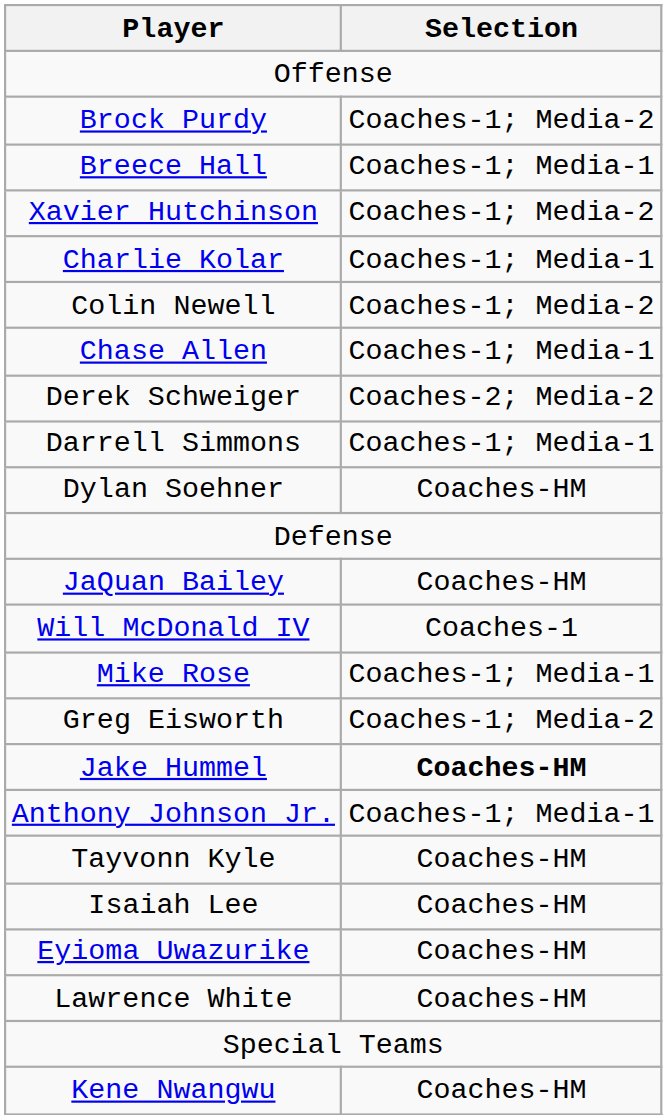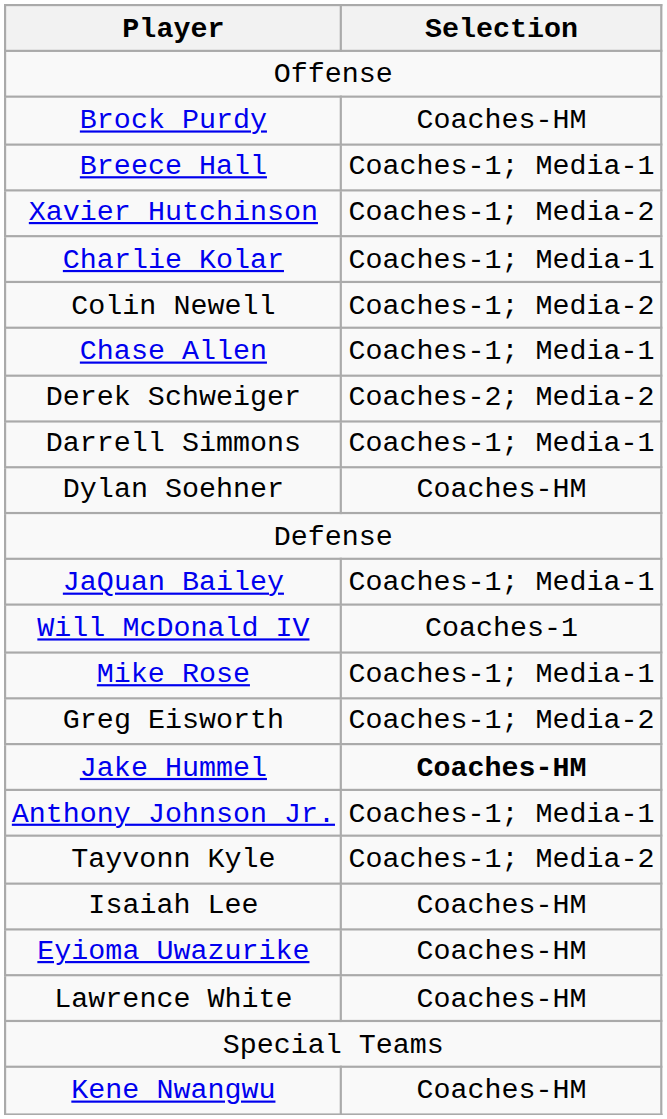(502, 121) Coaches-1; Media-2 -> (502, 121) Coaches-HM
(502, 582) Coaches-HM -> (502, 582) Coaches-1; Media-1
(502, 860) Coaches-HM -> (502, 860) Coaches-1; Media-2
